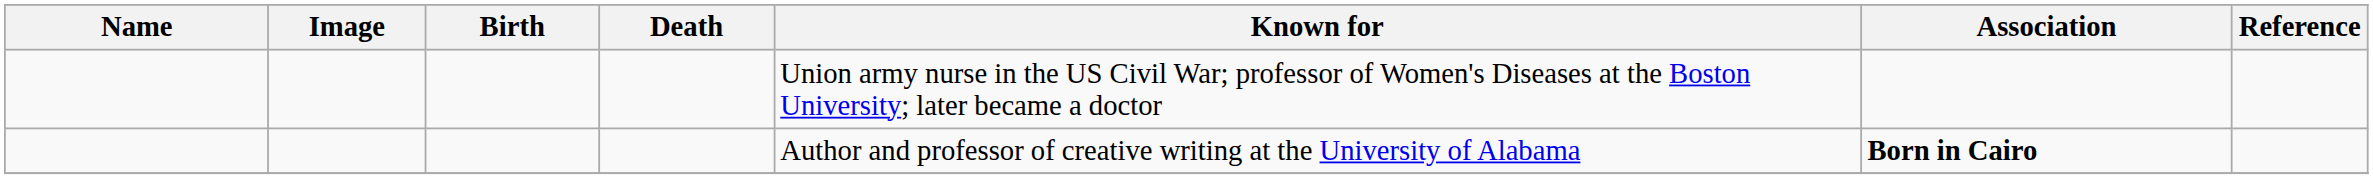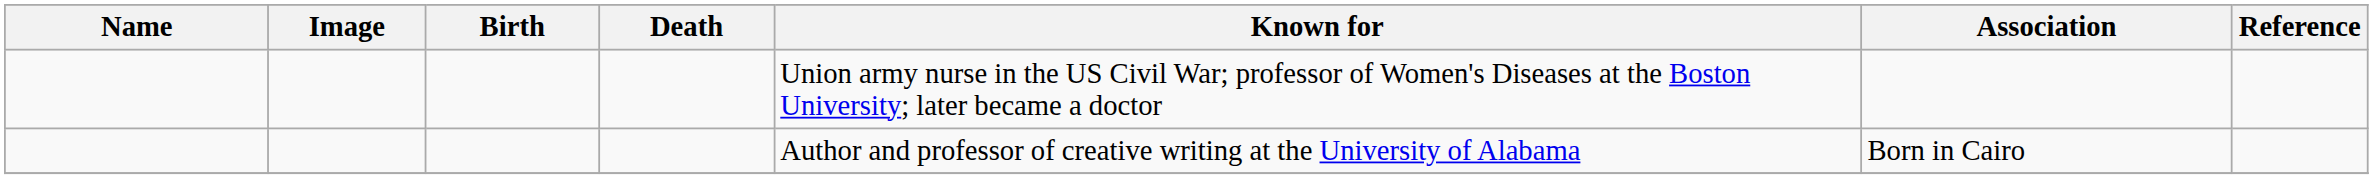(1952, 150) bold -> (1946, 150) normal
